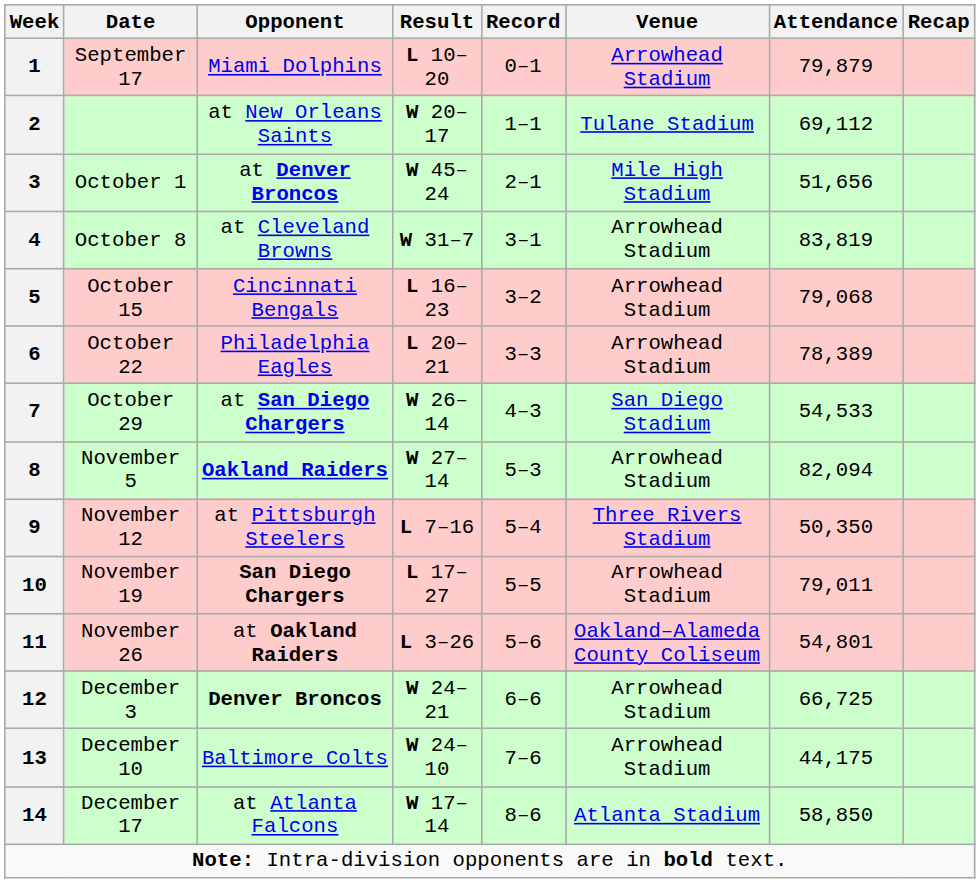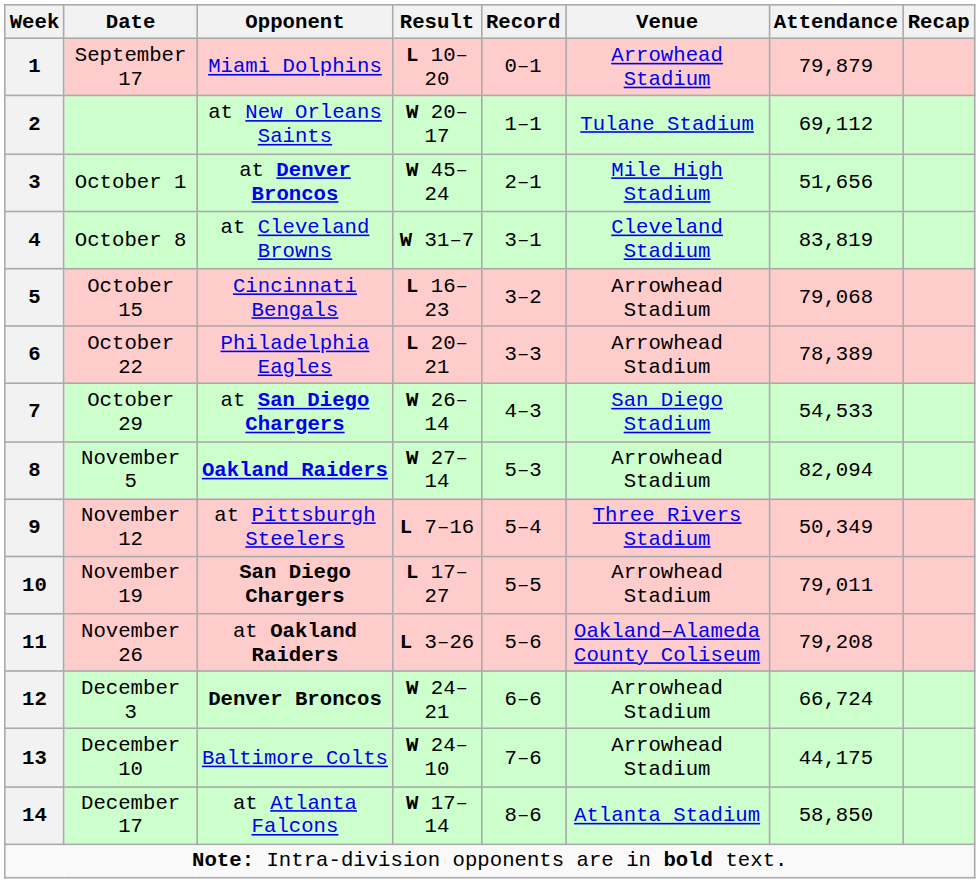(667, 240) Arrowhead Stadium -> (667, 240) Cleveland Stadium
(836, 528) 50,350 -> (836, 528) 50,349
(836, 643) 54,801 -> (836, 643) 79,208
(836, 700) 66,725 -> (836, 700) 66,724
